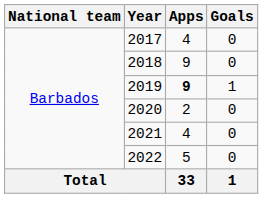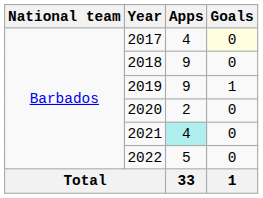(232, 40) no background -> (232, 40) lightyellow background
(186, 87) bold -> (186, 87) normal
(186, 134) no background -> (186, 134) paleturquoise background
